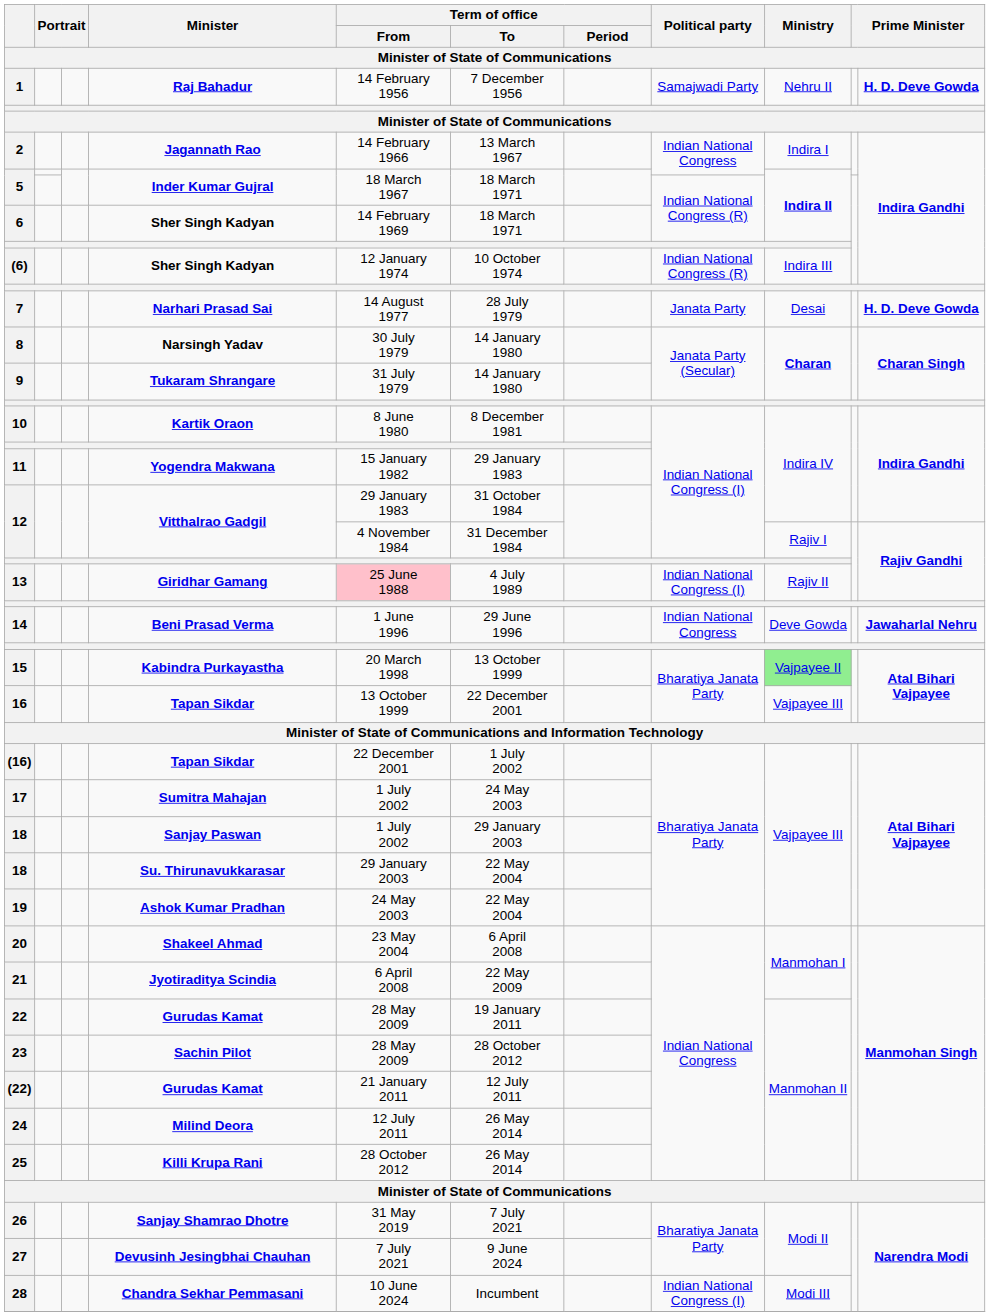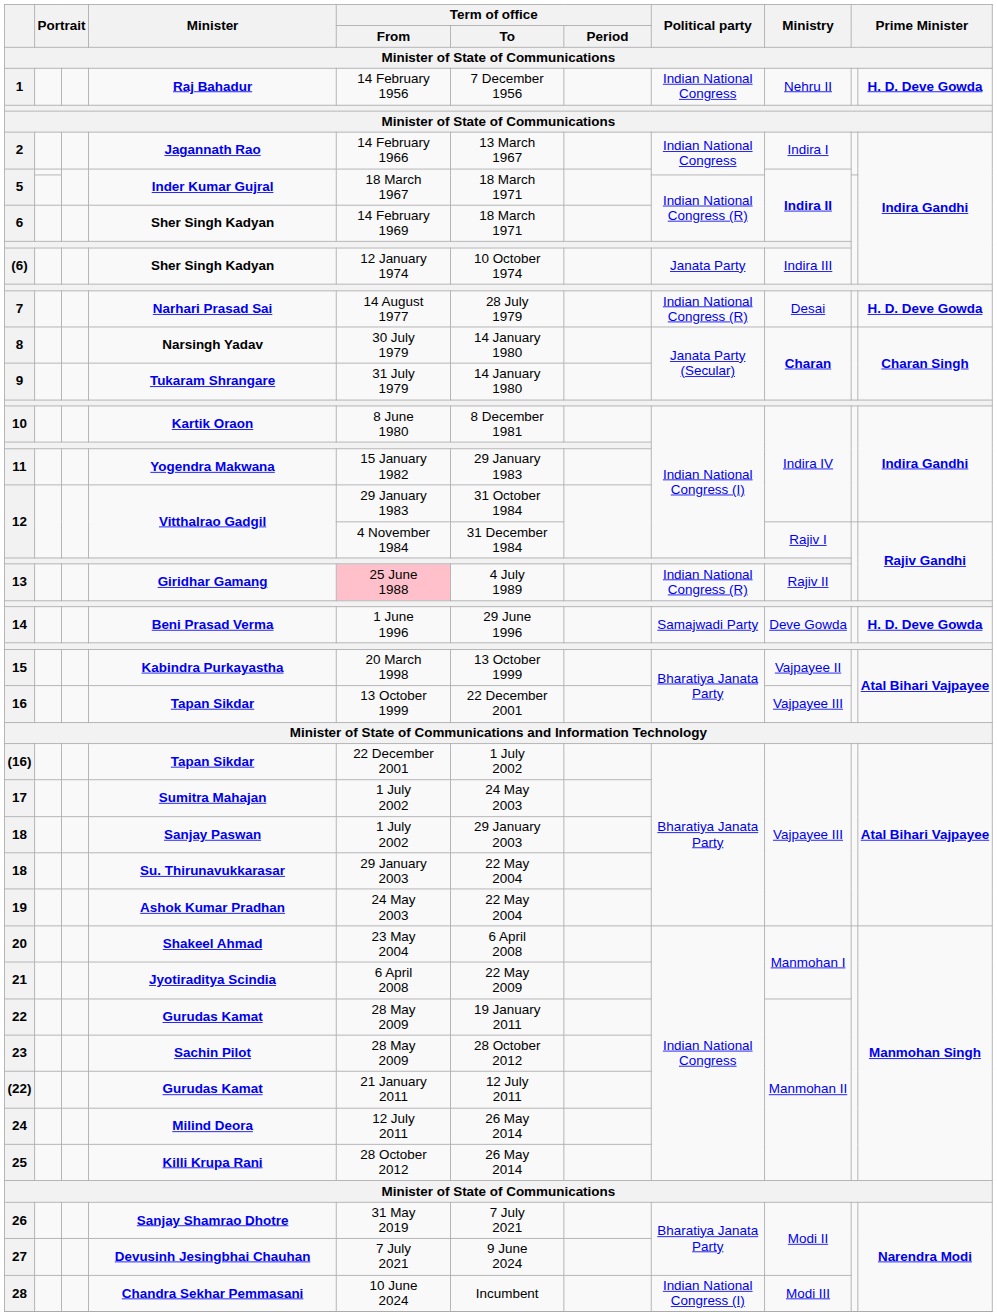(708, 86) Samajwadi Party -> (708, 86) Indian National Congress
(708, 266) Indian National Congress (R) -> (708, 266) Janata Party
(708, 308) Janata Party -> (708, 308) Indian National Congress (R)
(708, 582) Indian National Congress (I) -> (708, 582) Indian National Congress (R)
(708, 624) Indian National Congress -> (708, 624) Samajwadi Party
(921, 624) Jawaharlal Nehru -> (925, 624) H. D. Deve Gowda
(808, 667) lightgreen background -> (808, 667) no background
